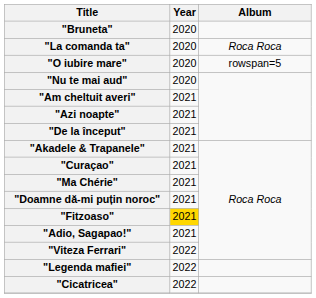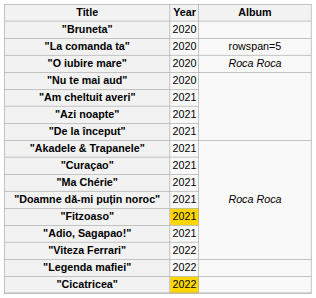(255, 47) Roca Roca -> (255, 47) rowspan=5
(255, 64) rowspan=5 -> (255, 64) Roca Roca
(184, 285) no background -> (184, 285) gold background
